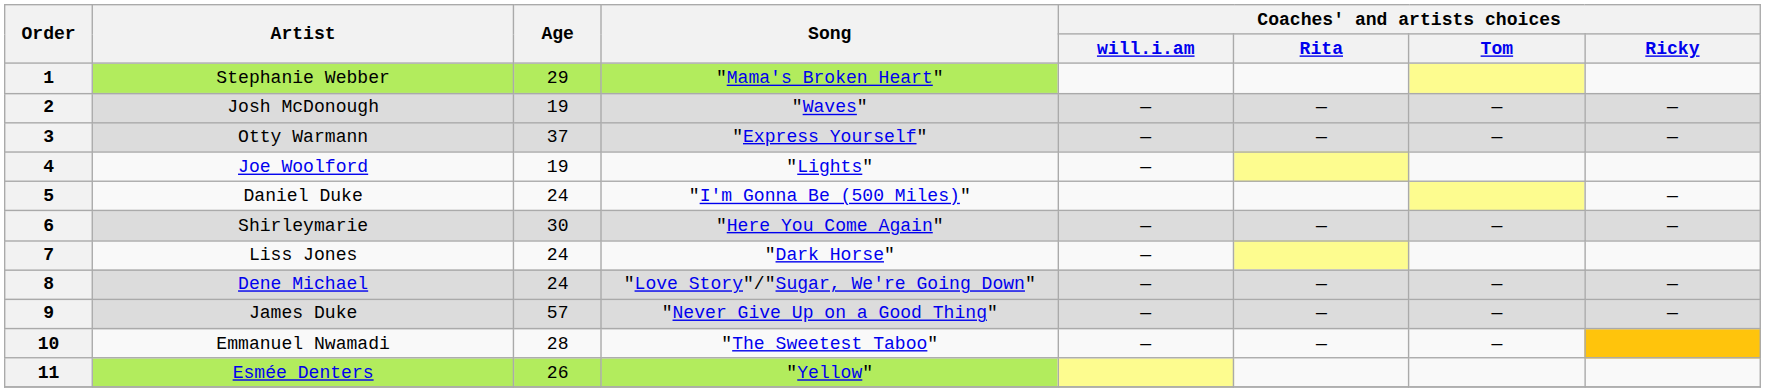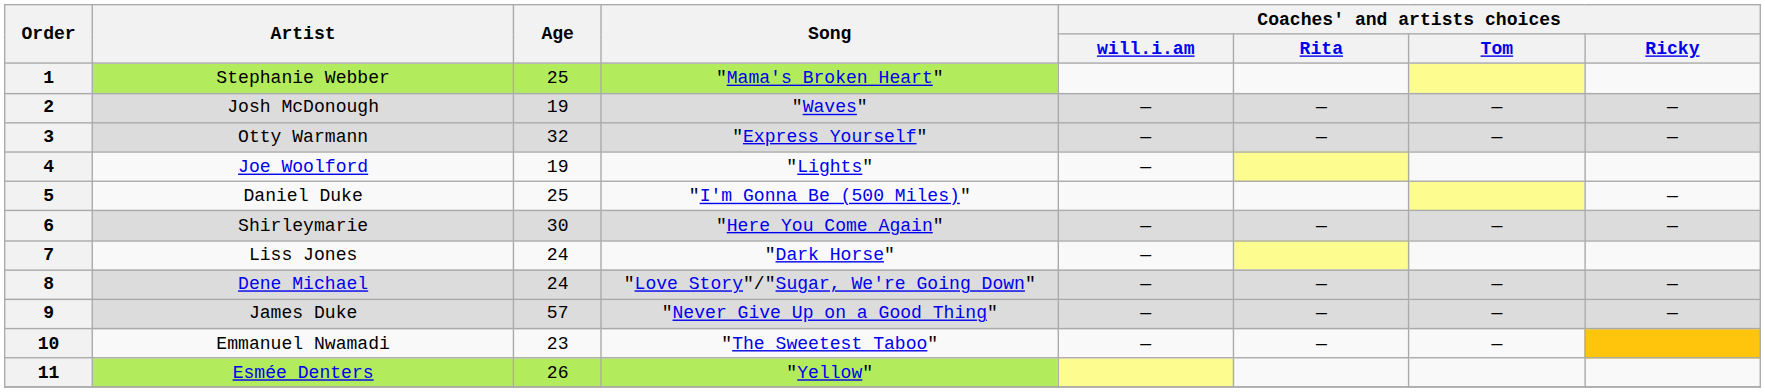(558, 78) 29 -> (558, 78) 25
(558, 137) 37 -> (558, 137) 32
(558, 196) 24 -> (558, 196) 25
(558, 343) 28 -> (558, 343) 23
